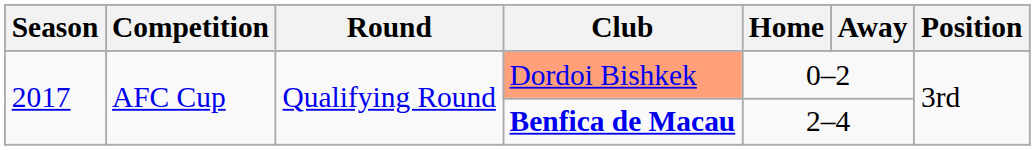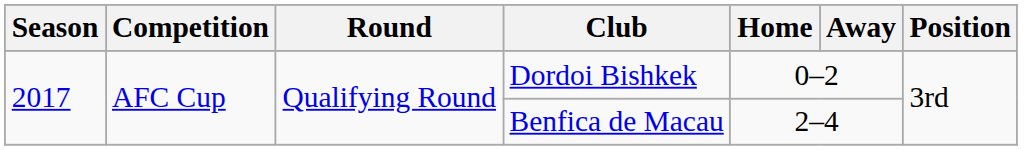(603, 74) lightsalmon background -> (603, 74) no background
(622, 121) bold -> (617, 121) normal
